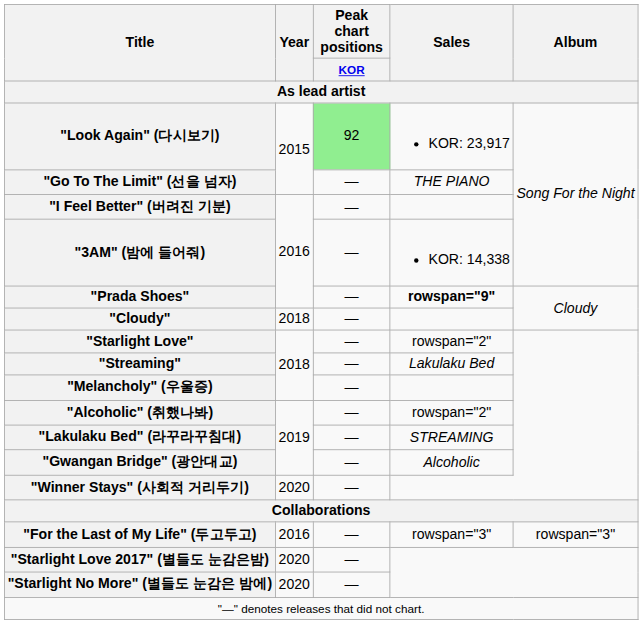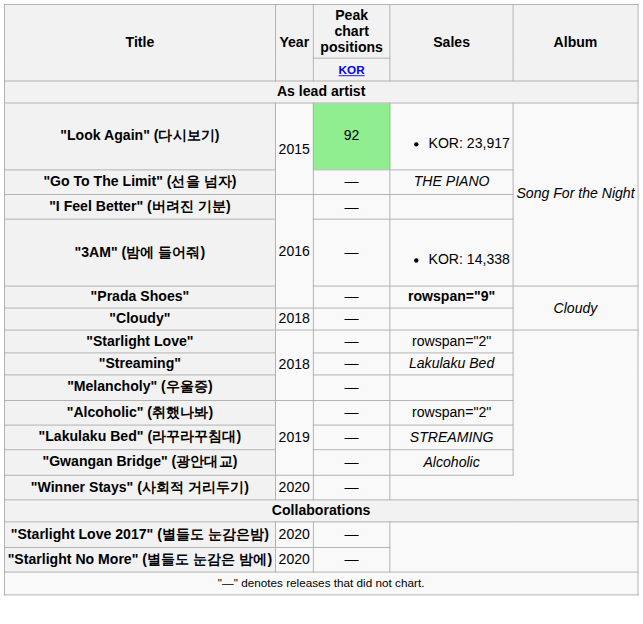- row: (140, 534)
